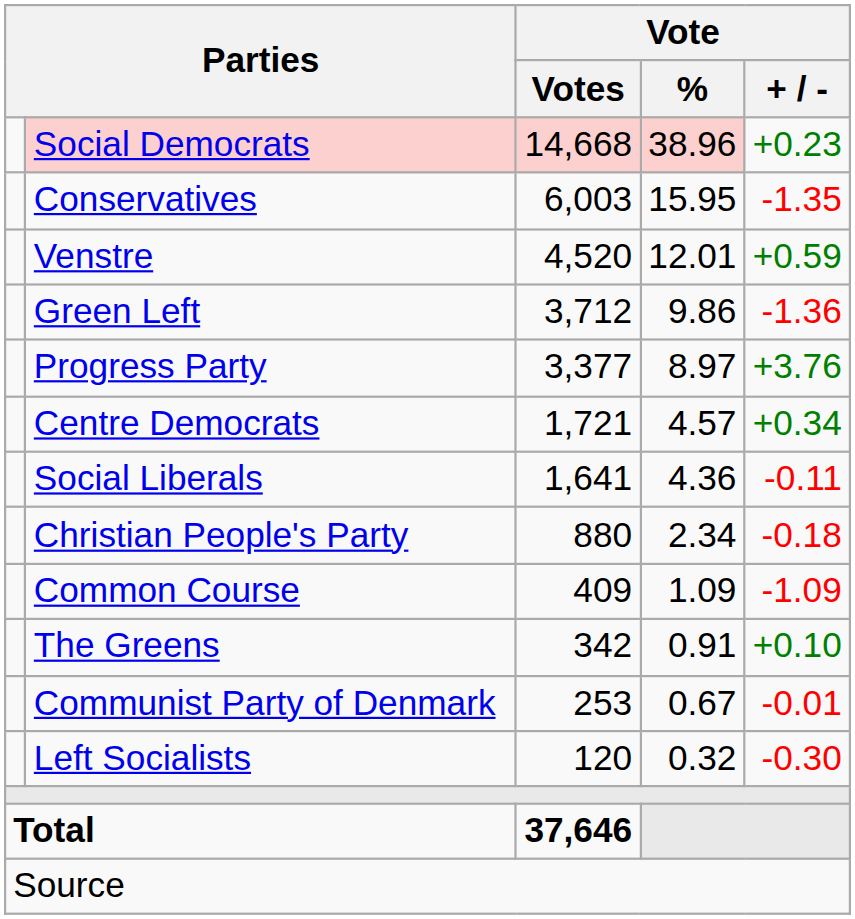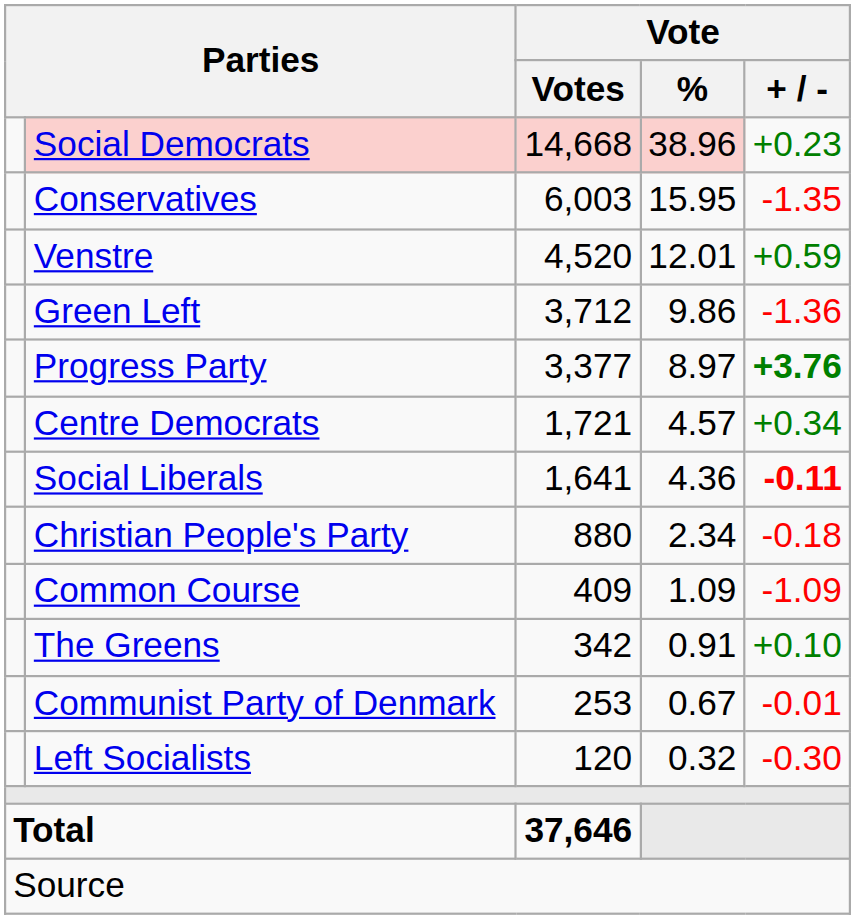(797, 367) normal -> (797, 367) bold
(803, 479) normal -> (803, 479) bold
